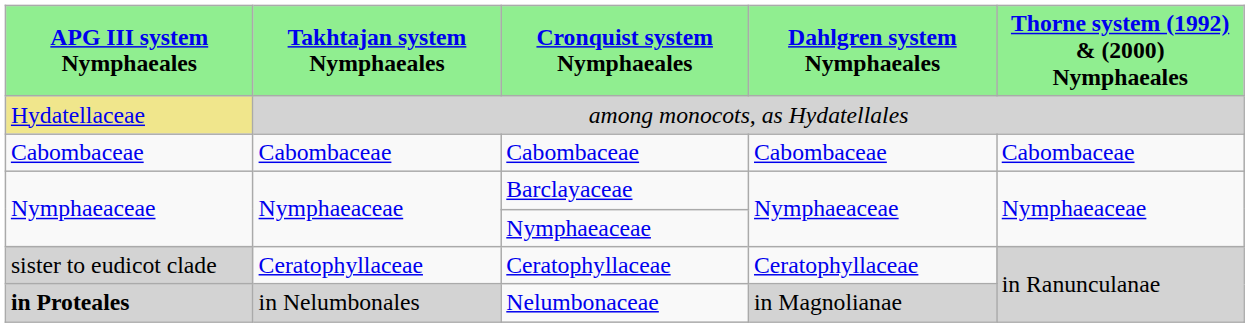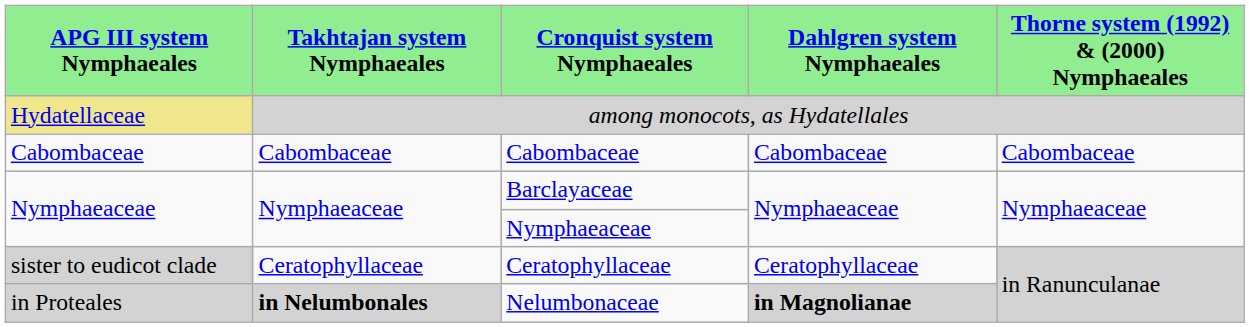(70, 302) bold -> (66, 302) normal
(339, 302) normal -> (343, 302) bold
(828, 302) normal -> (833, 302) bold
